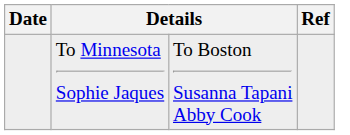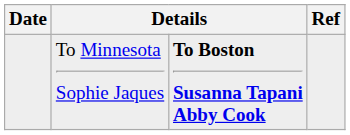(233, 81) normal -> (238, 81) bold
